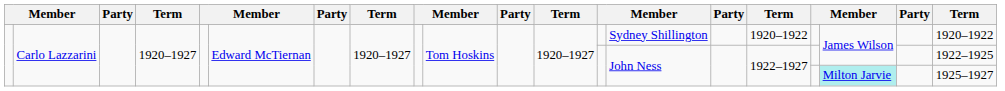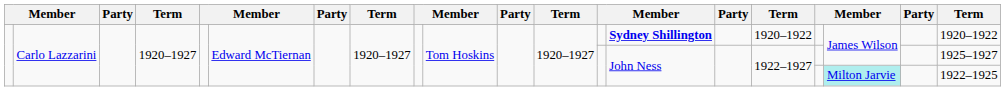(658, 34) normal -> (661, 34) bold
(965, 55) 1922–1925 -> (969, 55) 1925–1927
(965, 75) 1925–1927 -> (969, 75) 1922–1925
